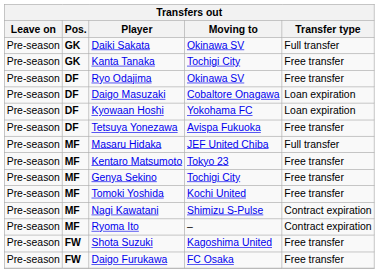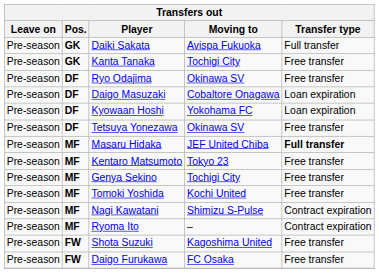(216, 45) Okinawa SV -> (224, 45) Avispa Fukuoka
(224, 128) Avispa Fukuoka -> (216, 128) Okinawa SV
(312, 144) normal -> (314, 144) bold
